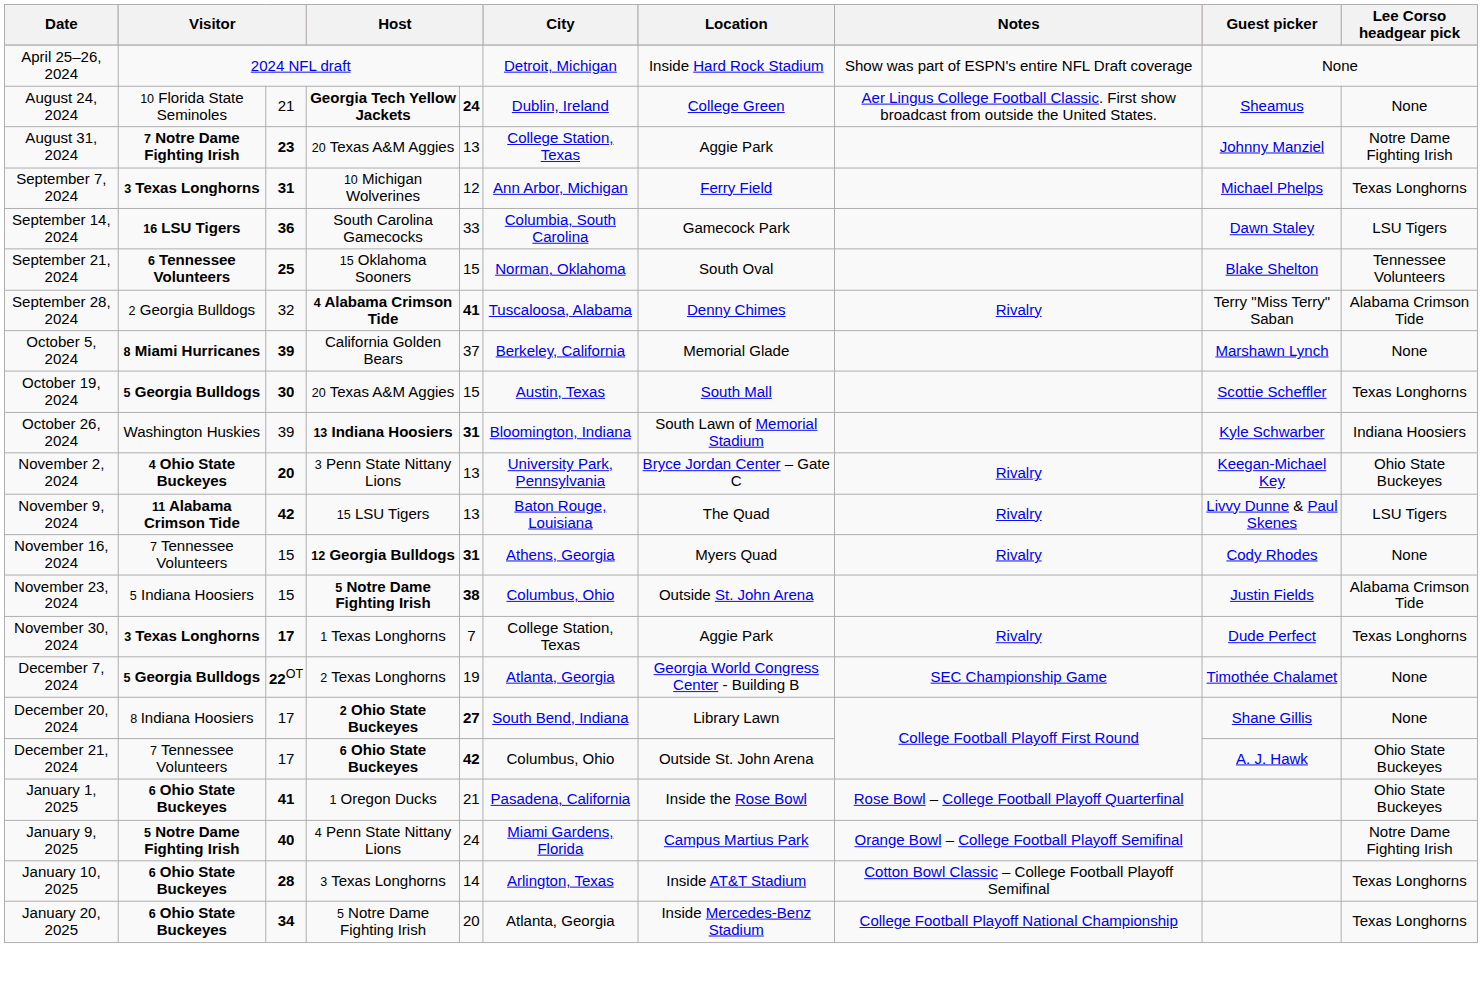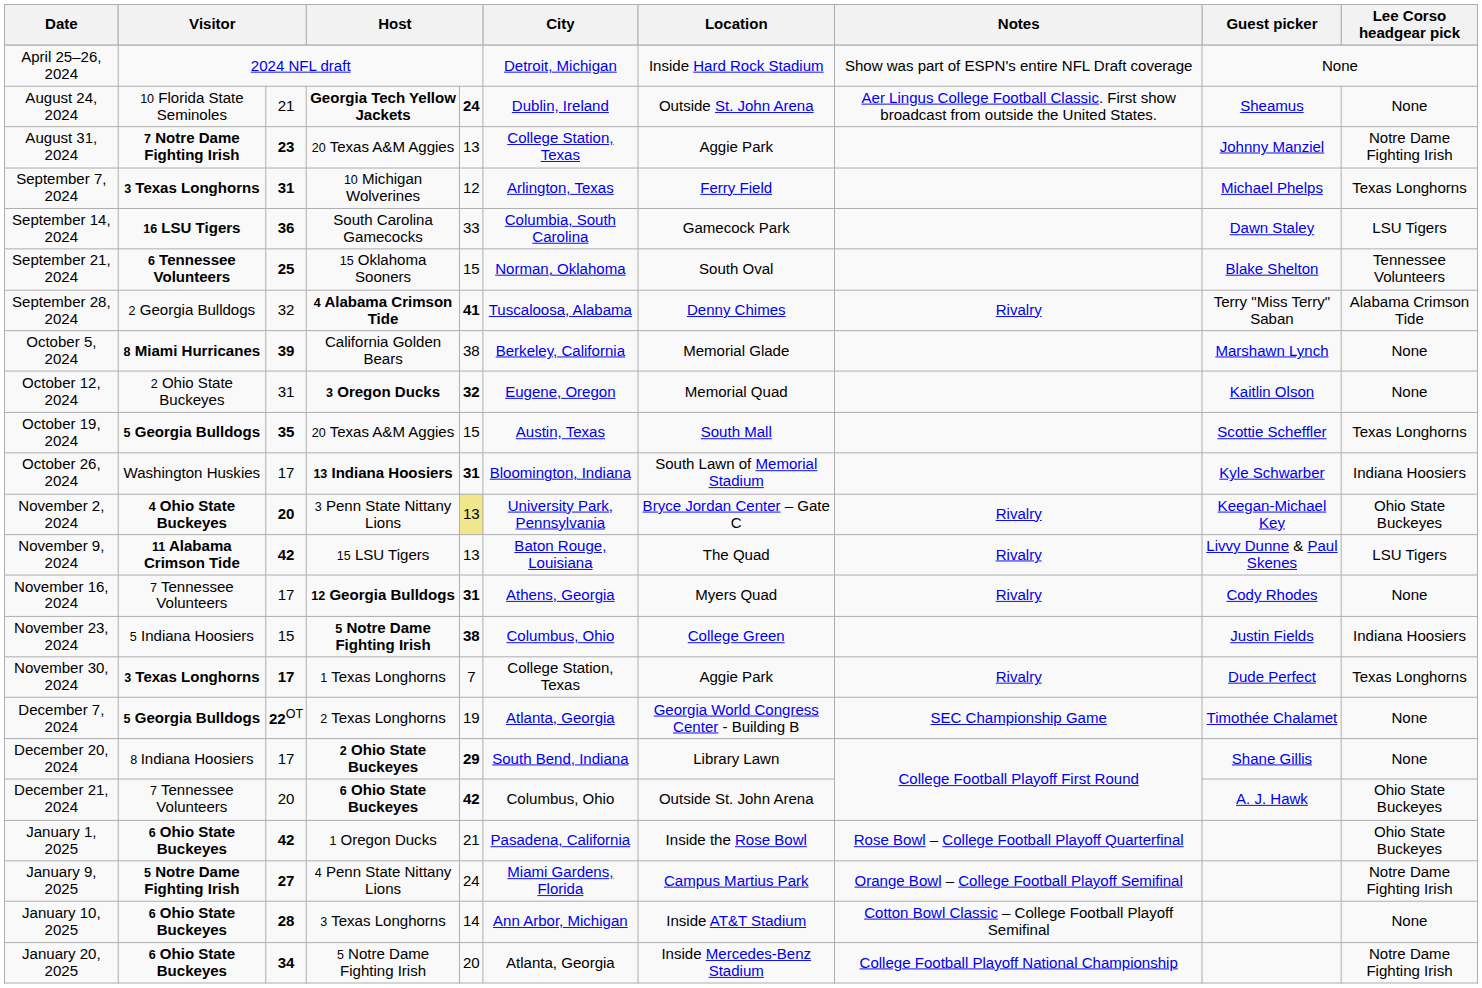(736, 106) College Green -> (736, 106) Outside St. John Arena
(560, 187) Ann Arbor, Michigan -> (560, 187) Arlington, Texas
(471, 351) 37 -> (471, 351) 38
+ row: (61, 391)
(286, 391) 30 -> (286, 432) 35
(286, 432) 39 -> (286, 473) 17
(471, 473) no background -> (471, 514) khaki background
(286, 554) 15 -> (286, 595) 17
(736, 595) Outside St. John Arena -> (736, 636) College Green
(1409, 595) Alabama Crimson Tide -> (1409, 636) Indiana Hoosiers
(471, 718) 27 -> (471, 758) 29
(286, 758) 17 -> (286, 799) 20
(286, 799) 41 -> (286, 840) 42
(286, 840) 40 -> (286, 881) 27
(560, 881) Arlington, Texas -> (560, 921) Ann Arbor, Michigan
(1409, 881) Texas Longhorns -> (1409, 921) None
(1409, 921) Texas Longhorns -> (1409, 962) Notre Dame Fighting Irish
